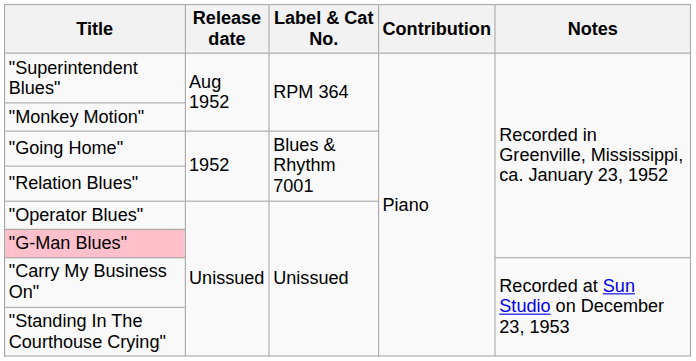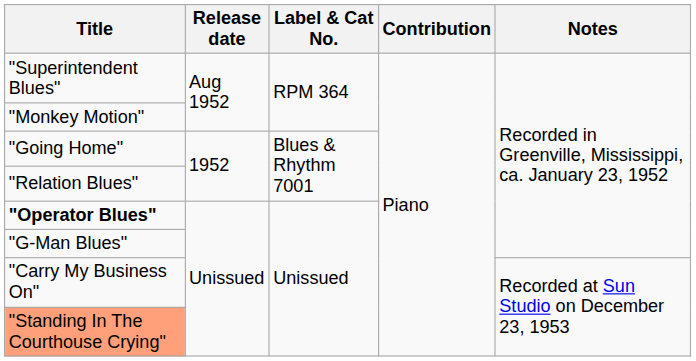(76, 214) normal -> (83, 214) bold
(68, 243) pink background -> (68, 243) no background
(87, 331) no background -> (87, 331) lightsalmon background
